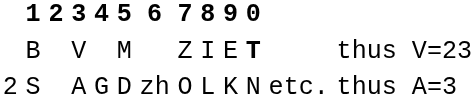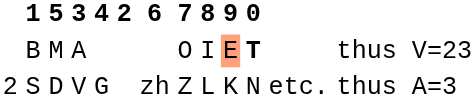columns swapped: (56, 14) <-> (124, 14)
(79, 51) V -> (79, 51) A
(185, 51) Z -> (185, 51) O
(231, 51) no background -> (231, 51) lightsalmon background
(79, 88) A -> (79, 88) V
(185, 88) O -> (185, 88) Z
